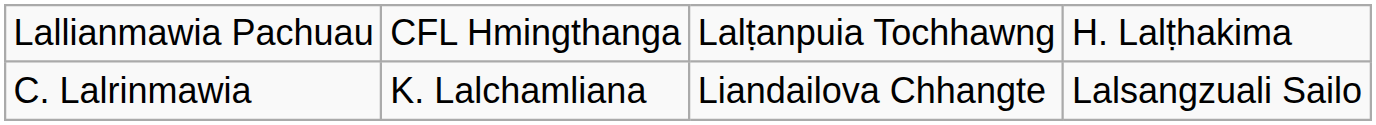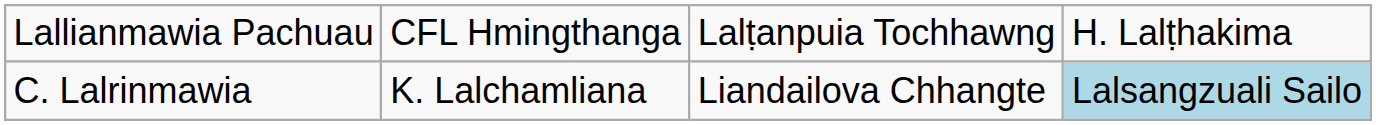(1217, 90) no background -> (1217, 90) lightblue background
